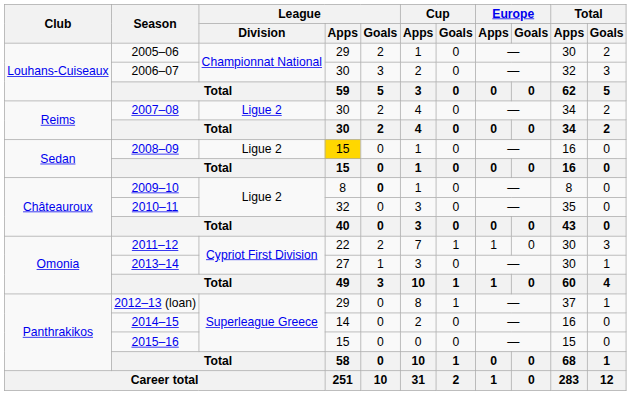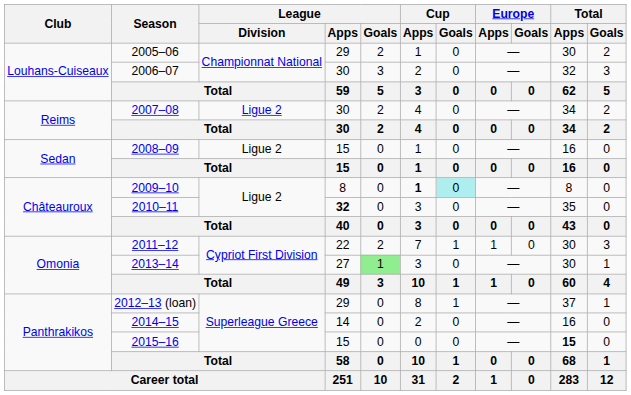(343, 149) gold background -> (343, 149) no background
(380, 187) bold -> (380, 187) normal
(418, 187) normal -> (418, 187) bold
(456, 187) no background -> (456, 187) paleturquoise background
(343, 206) normal -> (343, 206) bold
(380, 264) no background -> (380, 264) lightgreen background
(569, 341) normal -> (569, 341) bold
